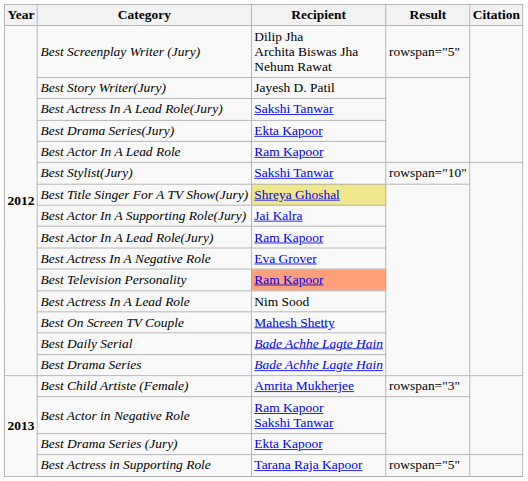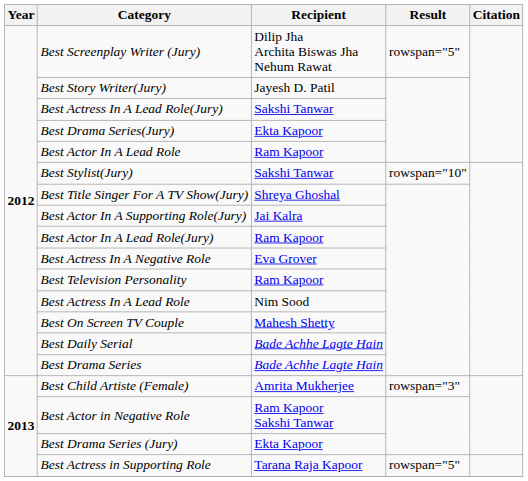(297, 194) khaki background -> (297, 194) no background
(289, 279) lightsalmon background -> (289, 279) no background
